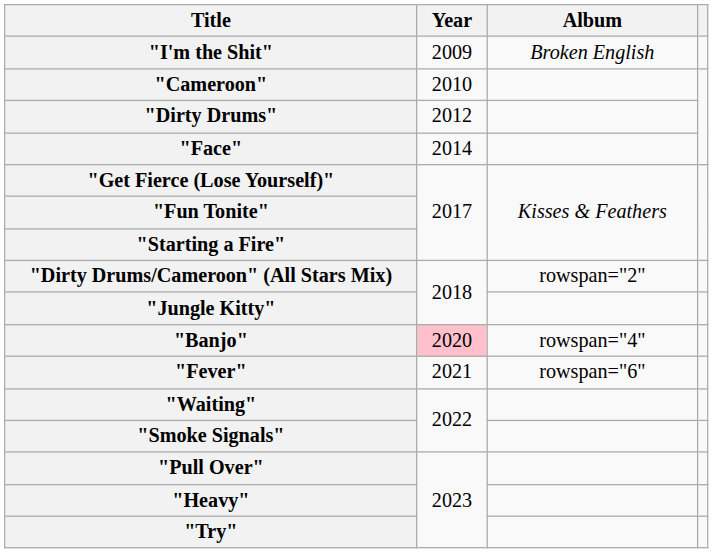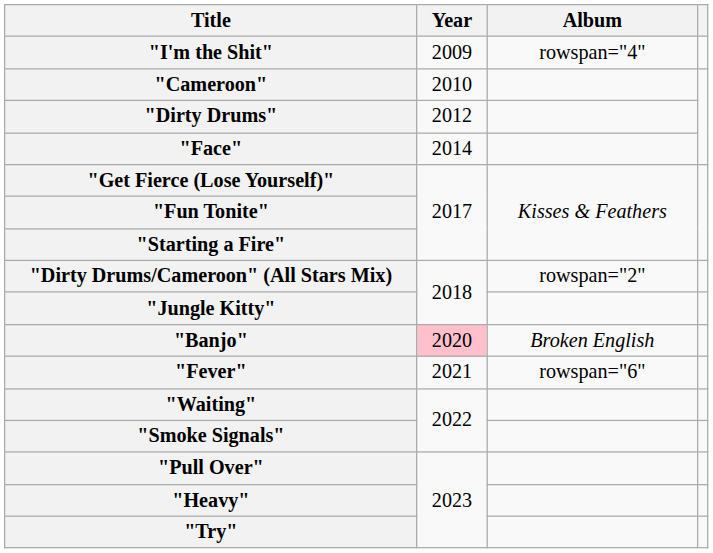(592, 52) Broken English -> (592, 52) rowspan="4"
(592, 340) rowspan="4" -> (592, 340) Broken English
